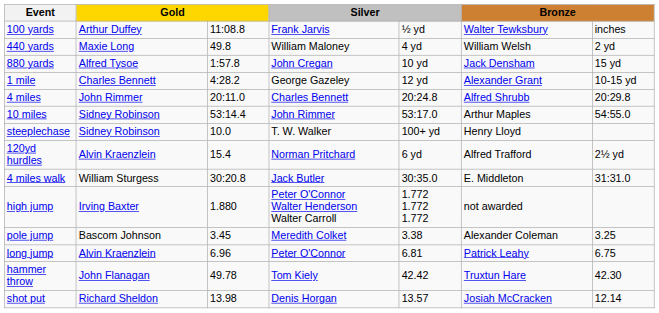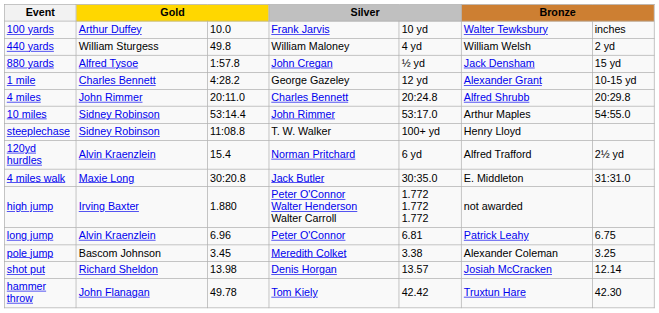(227, 30) 11:08.8 -> (220, 30) 10.0
(413, 30) ½ yd -> (415, 30) 10 yd
(106, 47) Maxie Long -> (119, 47) William Sturgess
(415, 64) 10 yd -> (413, 64) ½ yd
(220, 132) 10.0 -> (227, 132) 11:08.8
(119, 178) William Sturgess -> (106, 178) Maxie Long
rows swapped: (30, 236) <-> (30, 253)
rows swapped: (26, 299) <-> (26, 276)
